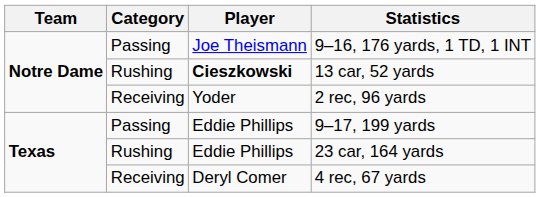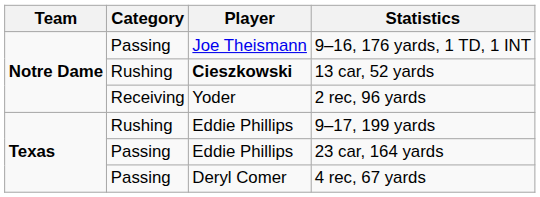(141, 125) Passing -> (142, 125) Rushing
(142, 151) Rushing -> (141, 151) Passing
(148, 178) Receiving -> (141, 178) Passing
